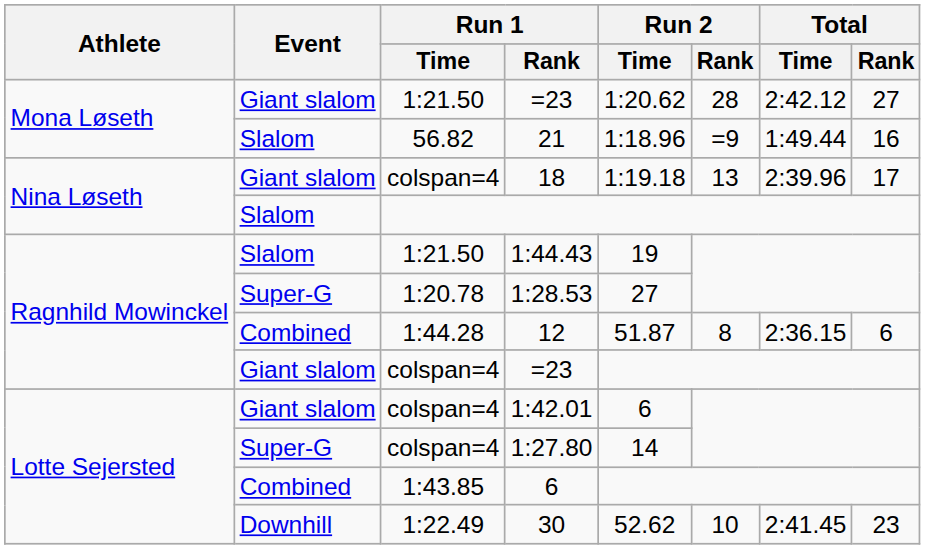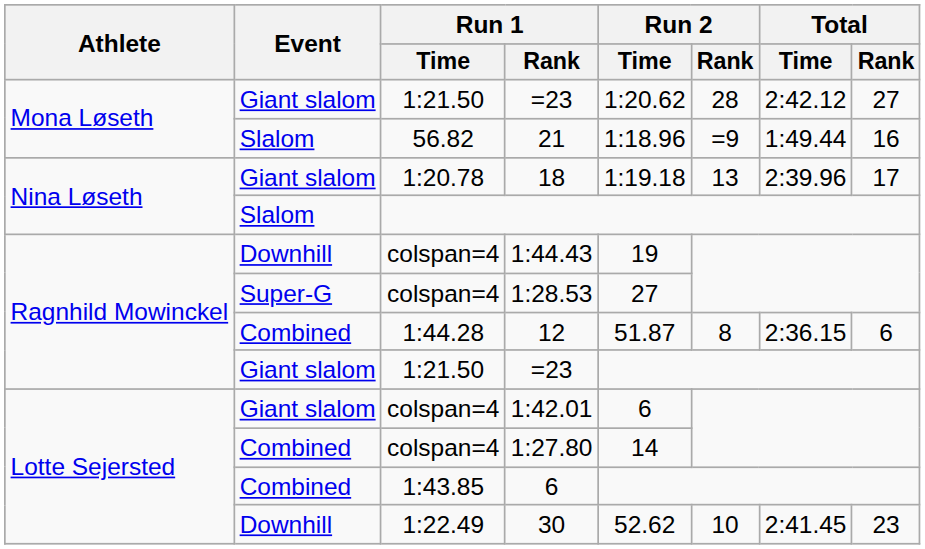(443, 177) colspan=4 -> (443, 177) 1:20.78
(277, 254) Slalom -> (286, 254) Downhill
(443, 254) 1:21.50 -> (443, 254) colspan=4
(443, 293) 1:20.78 -> (443, 293) colspan=4
(443, 370) colspan=4 -> (443, 370) 1:21.50
(286, 448) Super-G -> (295, 448) Combined
